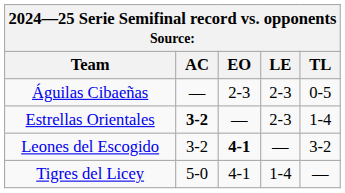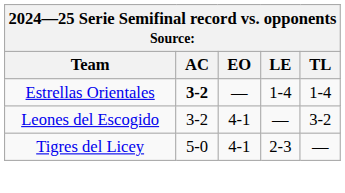- row: (90, 92)
(280, 119) 2-3 -> (280, 92) 1-4
(239, 147) bold -> (239, 119) normal
(280, 174) 1-4 -> (280, 147) 2-3
